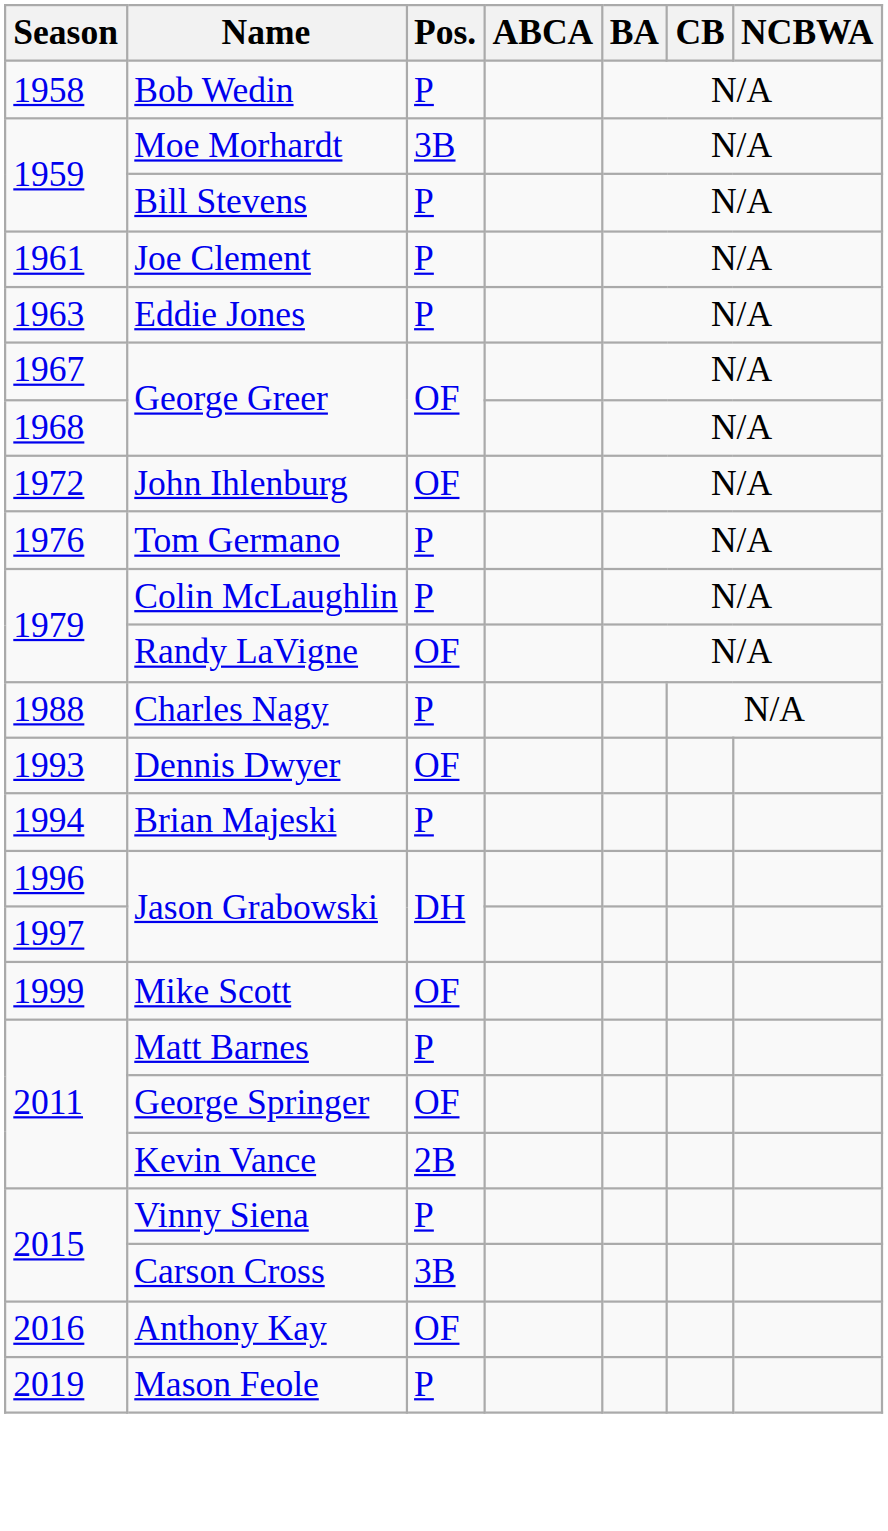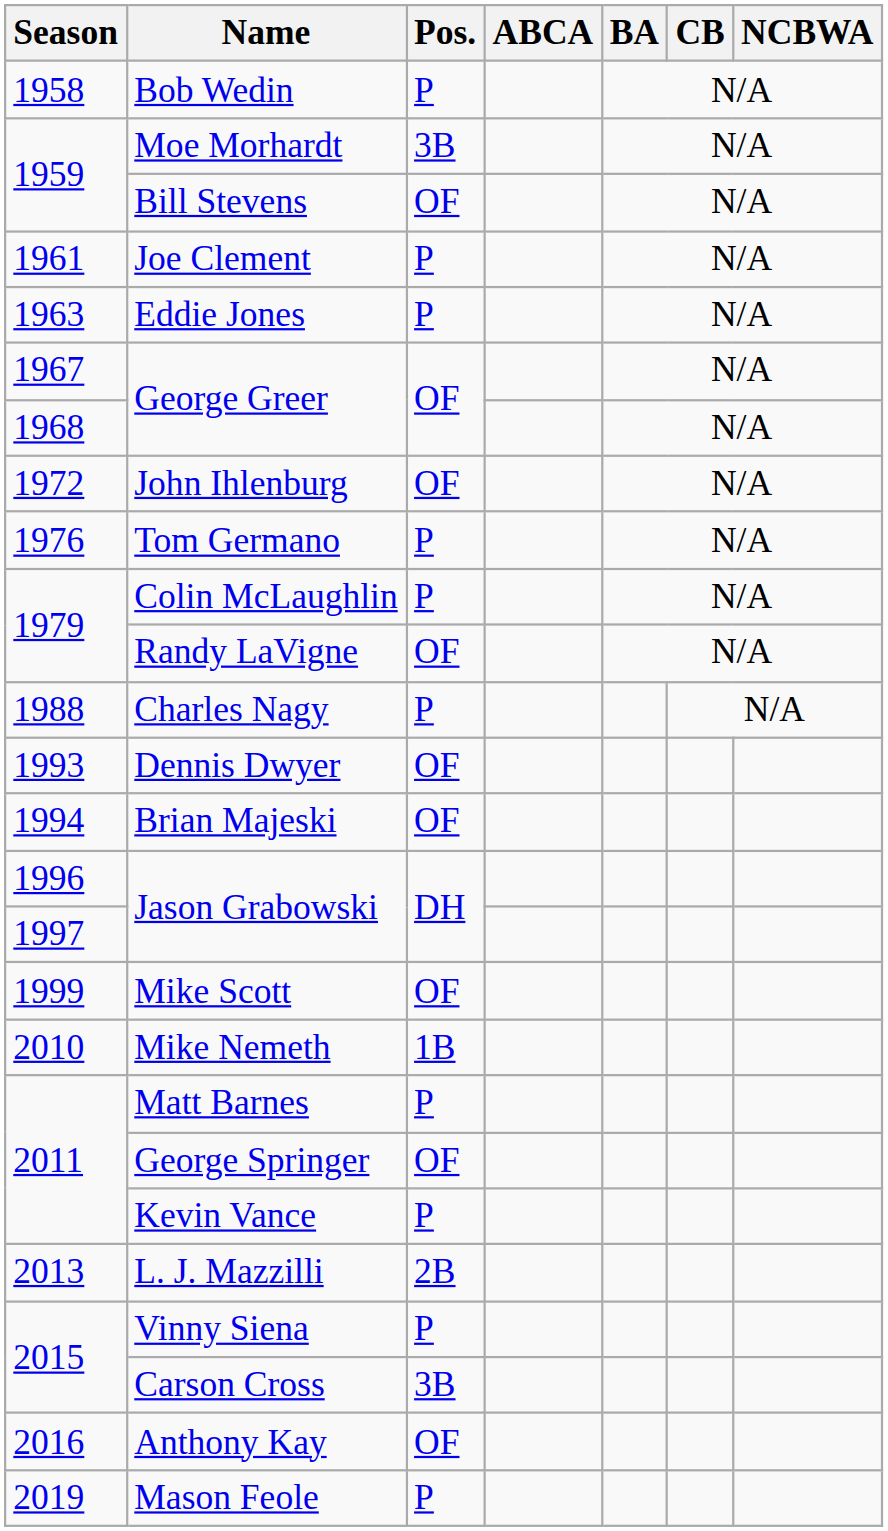(424, 201) P -> (437, 201) OF
(424, 821) P -> (437, 821) OF
+ row: (49, 1046)
(435, 1159) 2B -> (424, 1215) P
+ row: (49, 1271)
